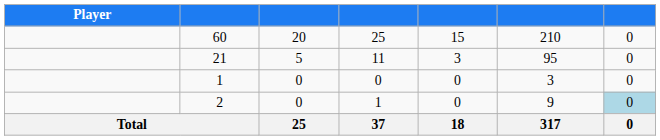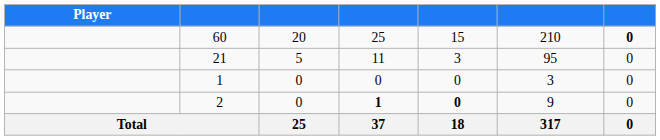(630, 37) normal -> (630, 37) bold
(378, 102) normal -> (378, 102) bold
(458, 102) normal -> (458, 102) bold
(630, 102) lightblue background -> (630, 102) no background
